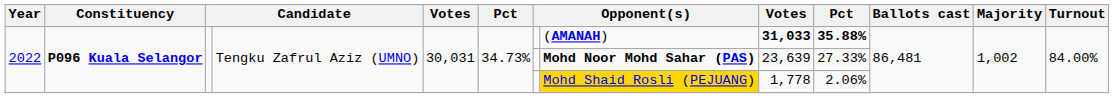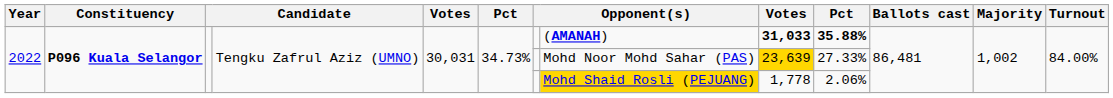(649, 59) bold -> (649, 59) normal
(786, 59) no background -> (786, 59) gold background
